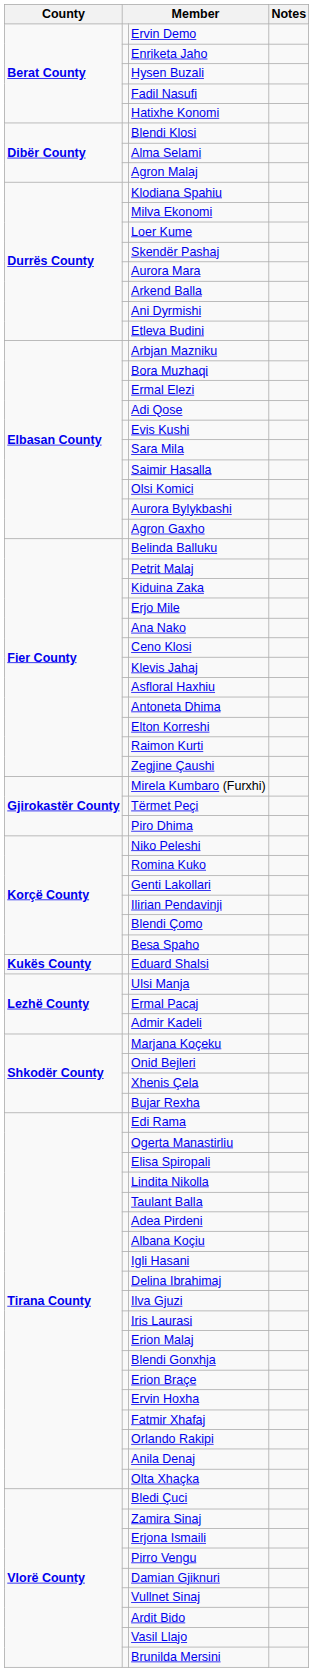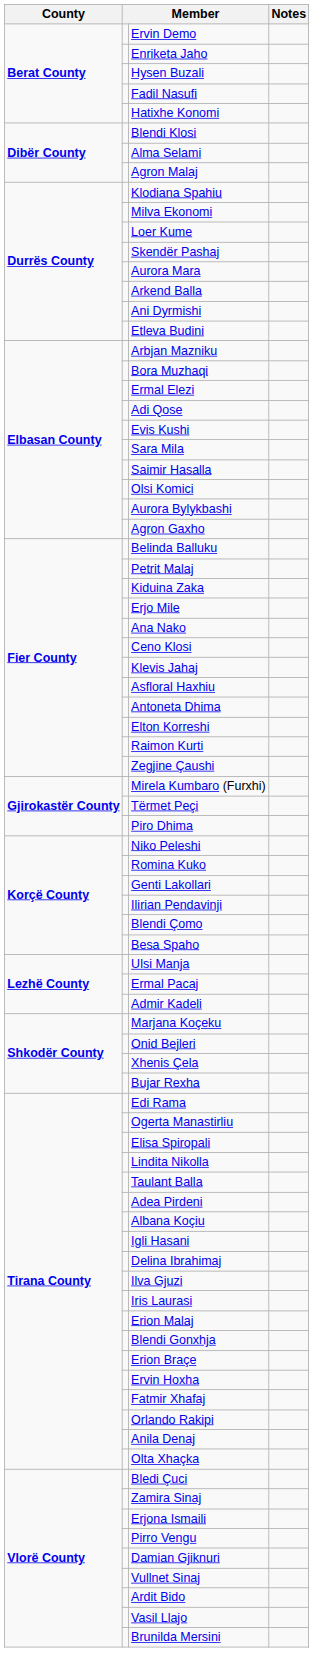- row: (170, 964)
